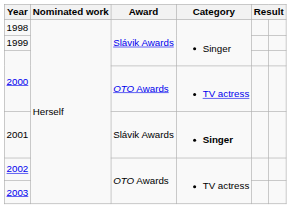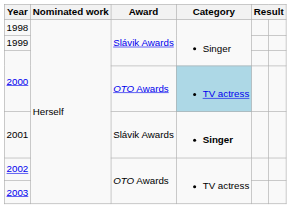(214, 94) no background -> (214, 94) lightblue background
